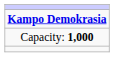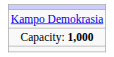(57, 18) bold -> (57, 18) normal
